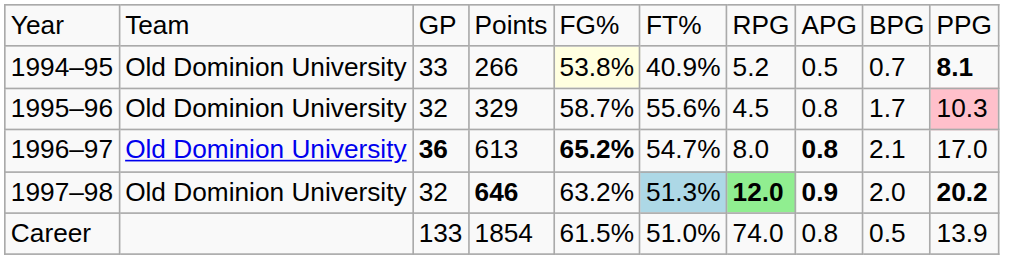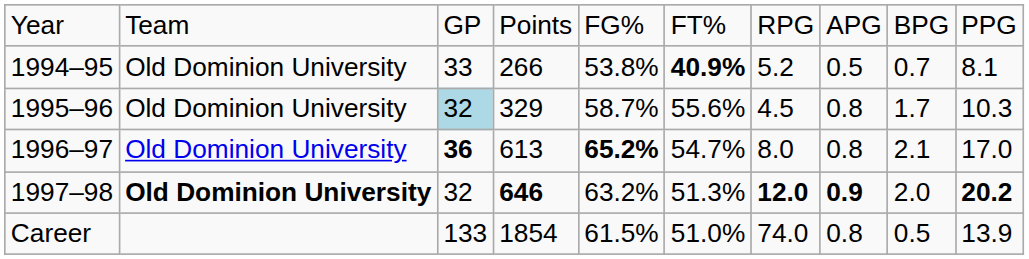(597, 66) lightyellow background -> (622, 66) no background
(683, 66) normal -> (708, 66) bold
(955, 66) bold -> (980, 66) normal
(433, 108) no background -> (458, 108) lightblue background
(962, 108) pink background -> (987, 108) no background
(820, 150) bold -> (845, 150) normal
(266, 191) normal -> (278, 191) bold
(683, 191) lightblue background -> (708, 191) no background
(758, 191) lightgreen background -> (783, 191) no background
